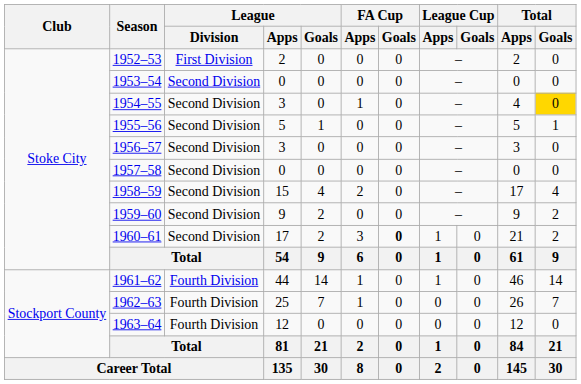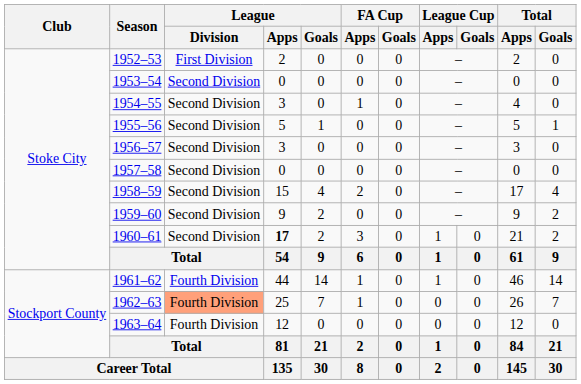(555, 103) gold background -> (555, 103) no background
(282, 236) normal -> (282, 236) bold
(399, 236) bold -> (399, 236) normal
(214, 302) no background -> (214, 302) lightsalmon background
